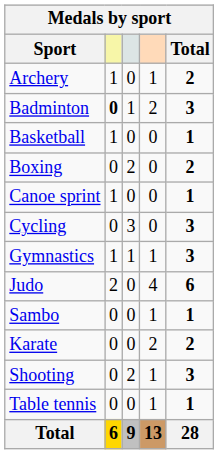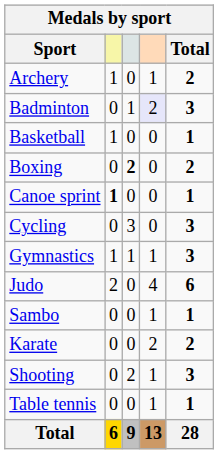(114, 108) bold -> (114, 108) normal
(153, 108) no background -> (153, 108) lavender background
(131, 167) normal -> (131, 167) bold
(114, 196) normal -> (114, 196) bold
